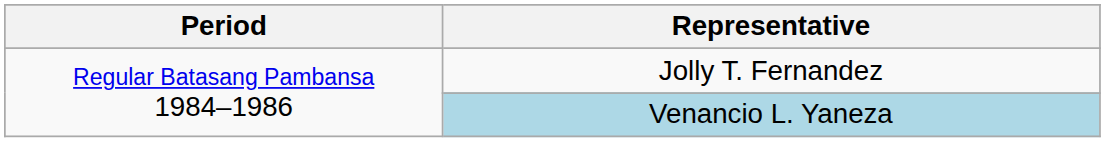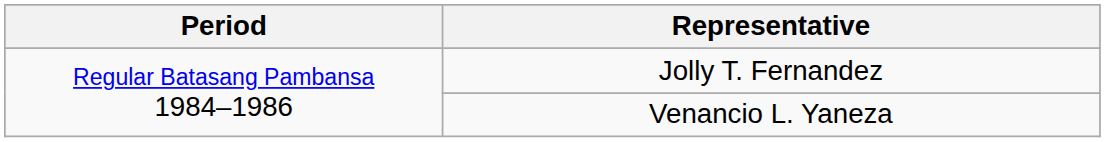(771, 114) lightblue background -> (771, 114) no background
